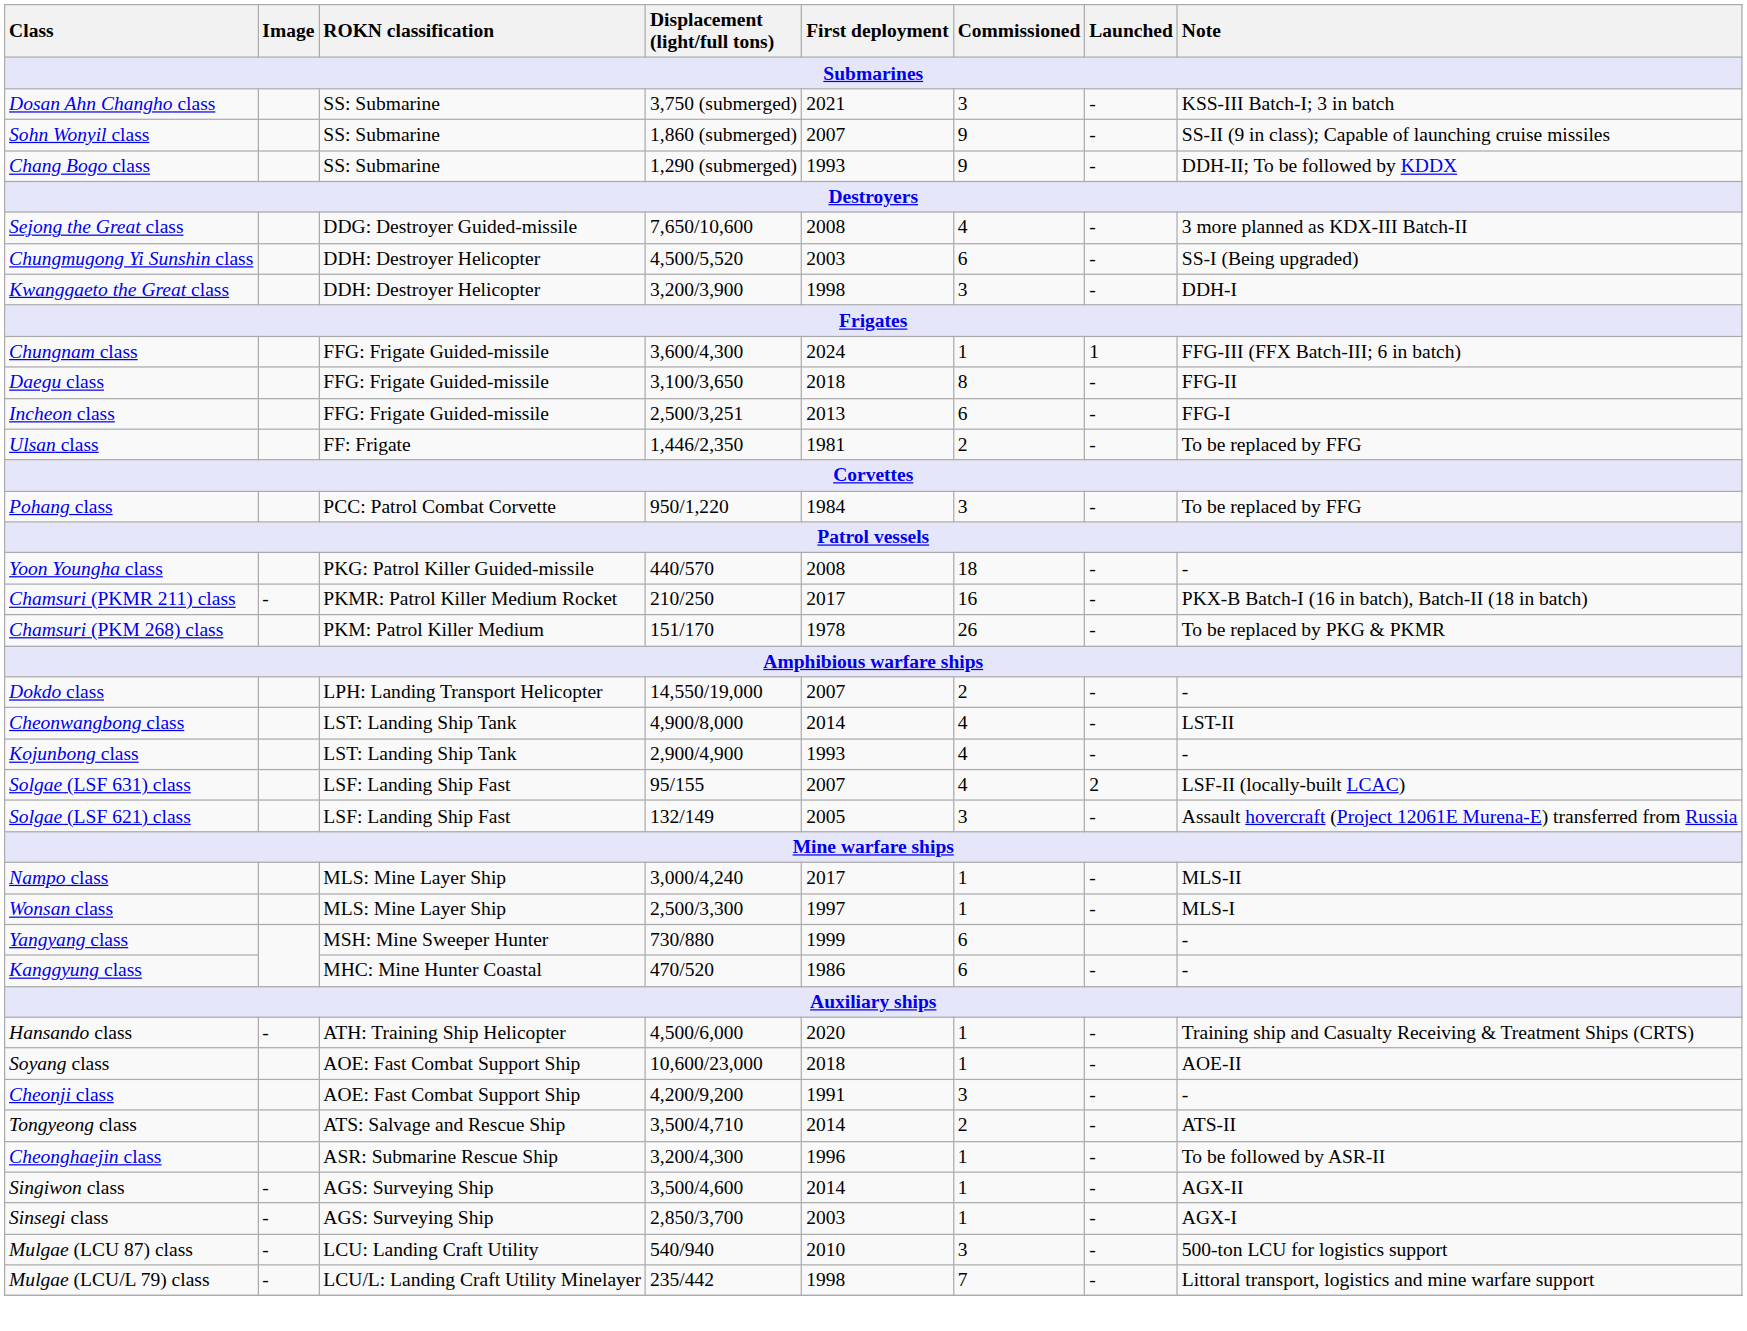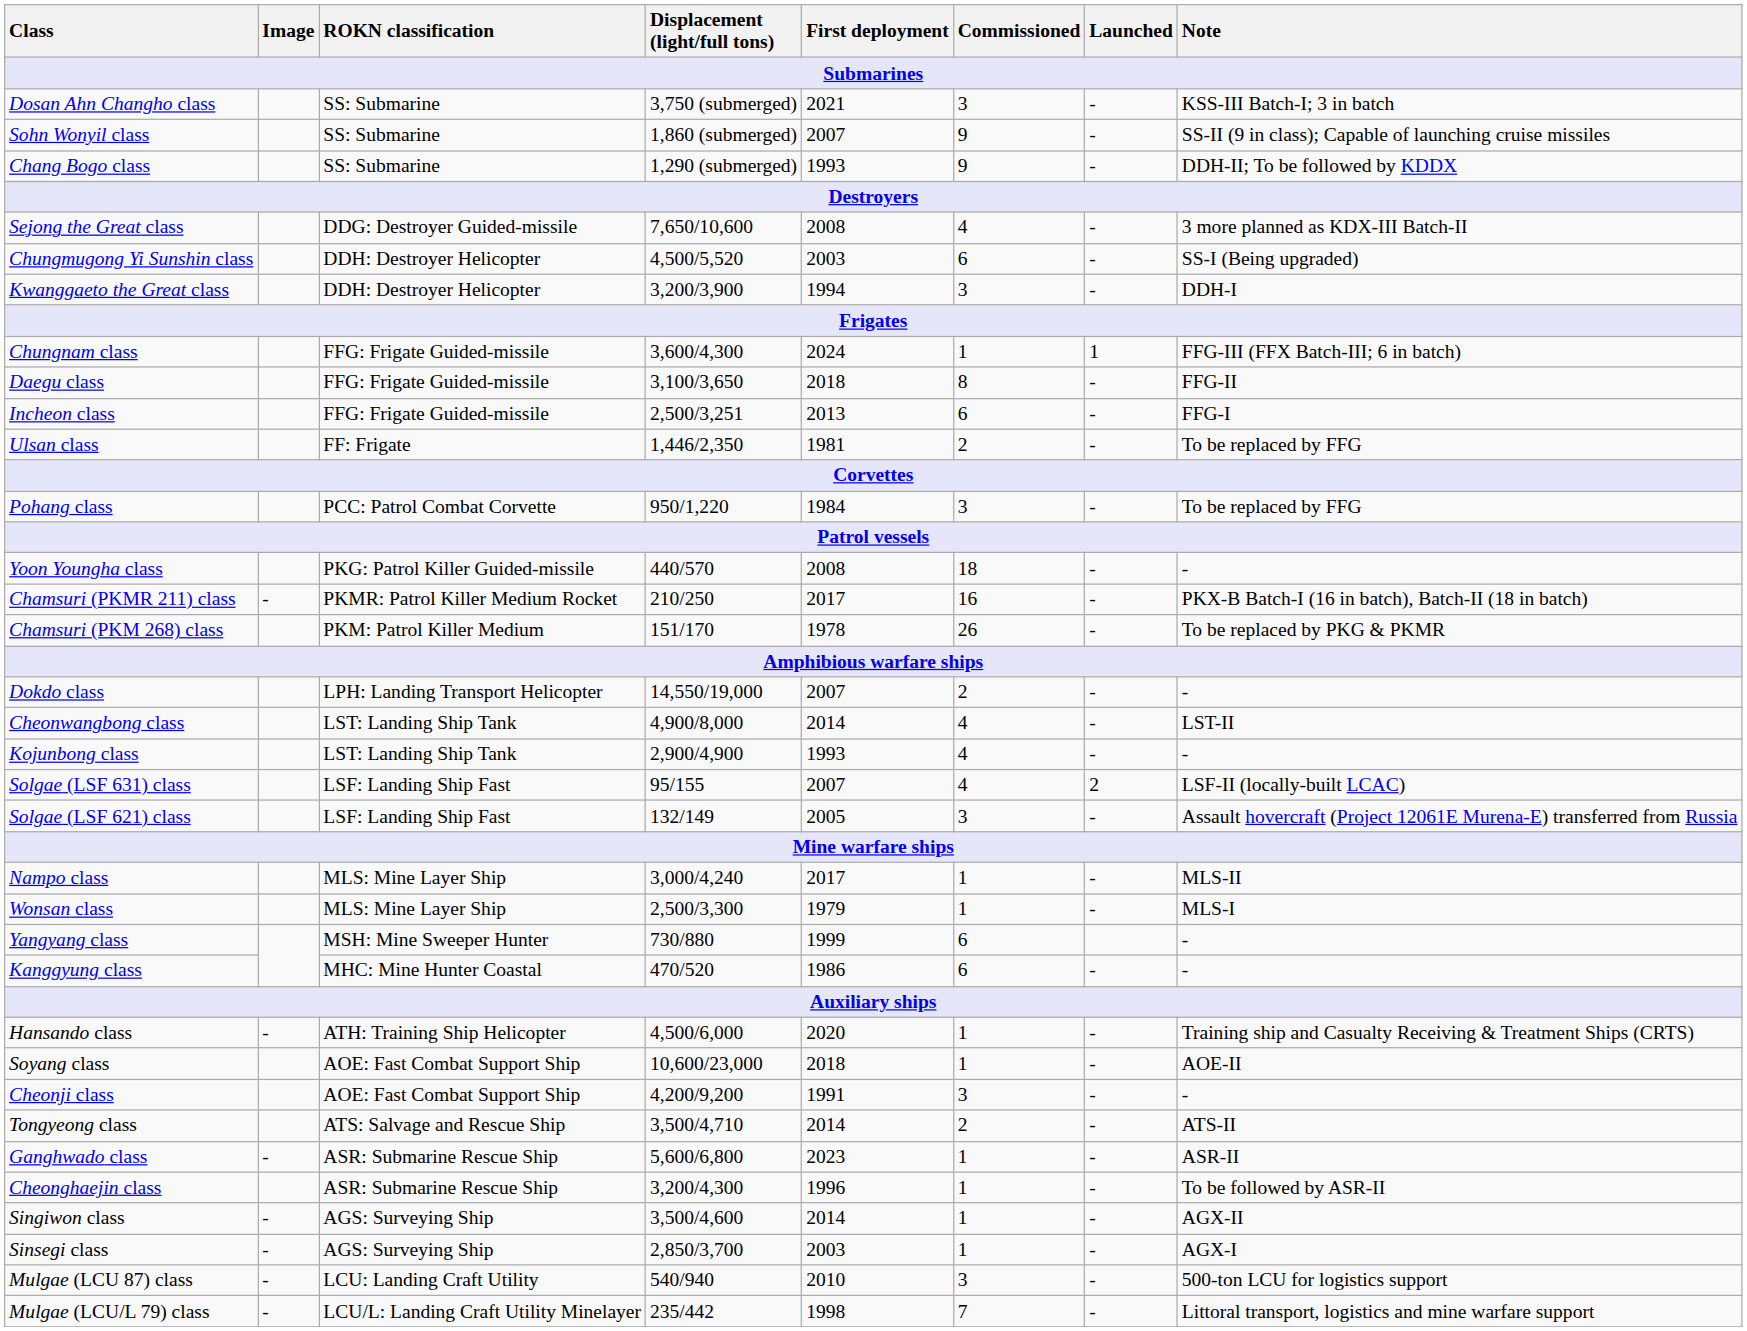(826, 289) 1998 -> (826, 289) 1994
(826, 908) 1997 -> (826, 908) 1979
+ row: (78, 1156)
